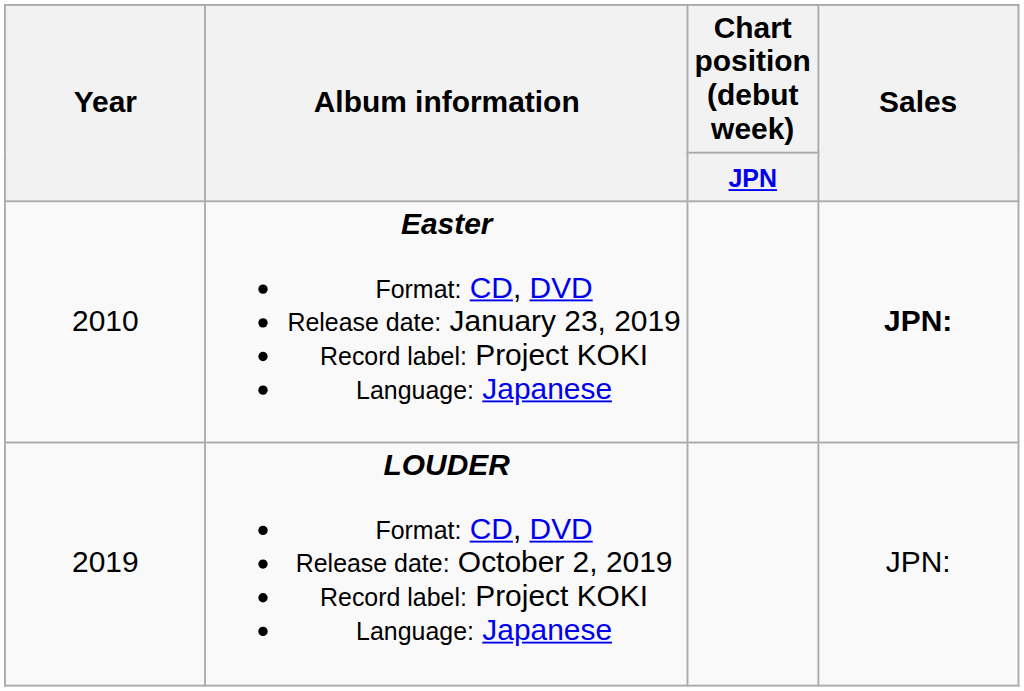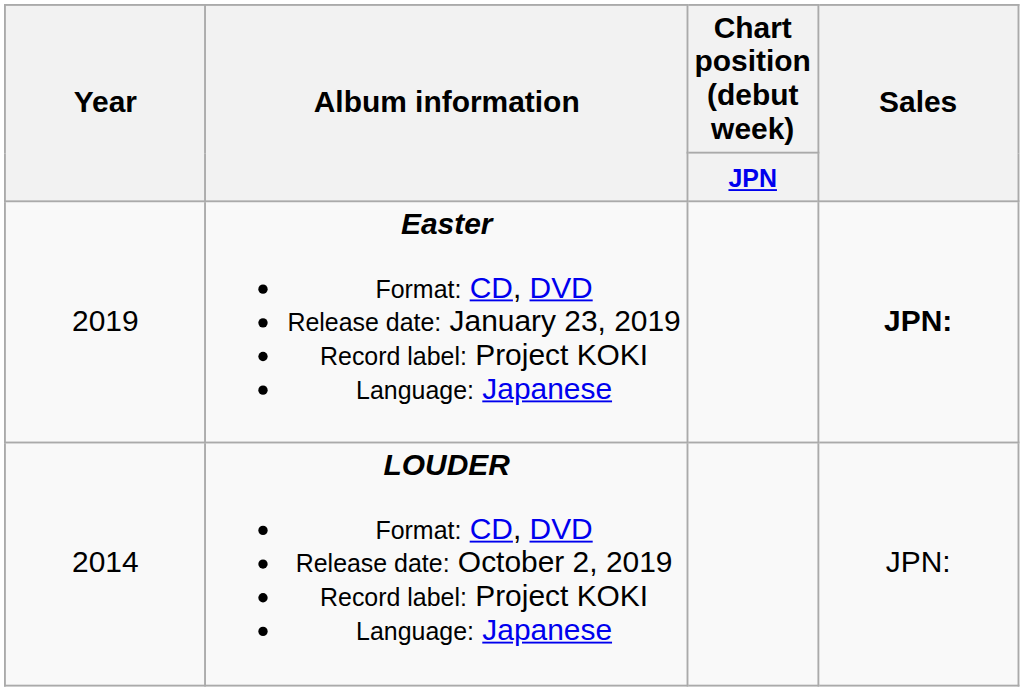(105, 321) 2010 -> (105, 321) 2019
(105, 563) 2019 -> (105, 563) 2014
